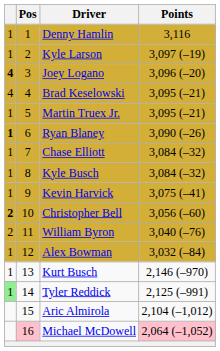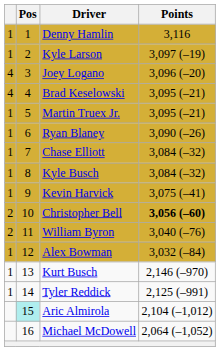(10, 73) bold -> (10, 73) normal
(10, 133) bold -> (10, 133) normal
(10, 212) bold -> (10, 212) normal
(177, 212) normal -> (177, 212) bold
(10, 291) lightgreen background -> (10, 291) no background
(28, 311) no background -> (28, 311) paleturquoise background
(28, 331) pink background -> (28, 331) no background
(177, 331) pink background -> (177, 331) no background
